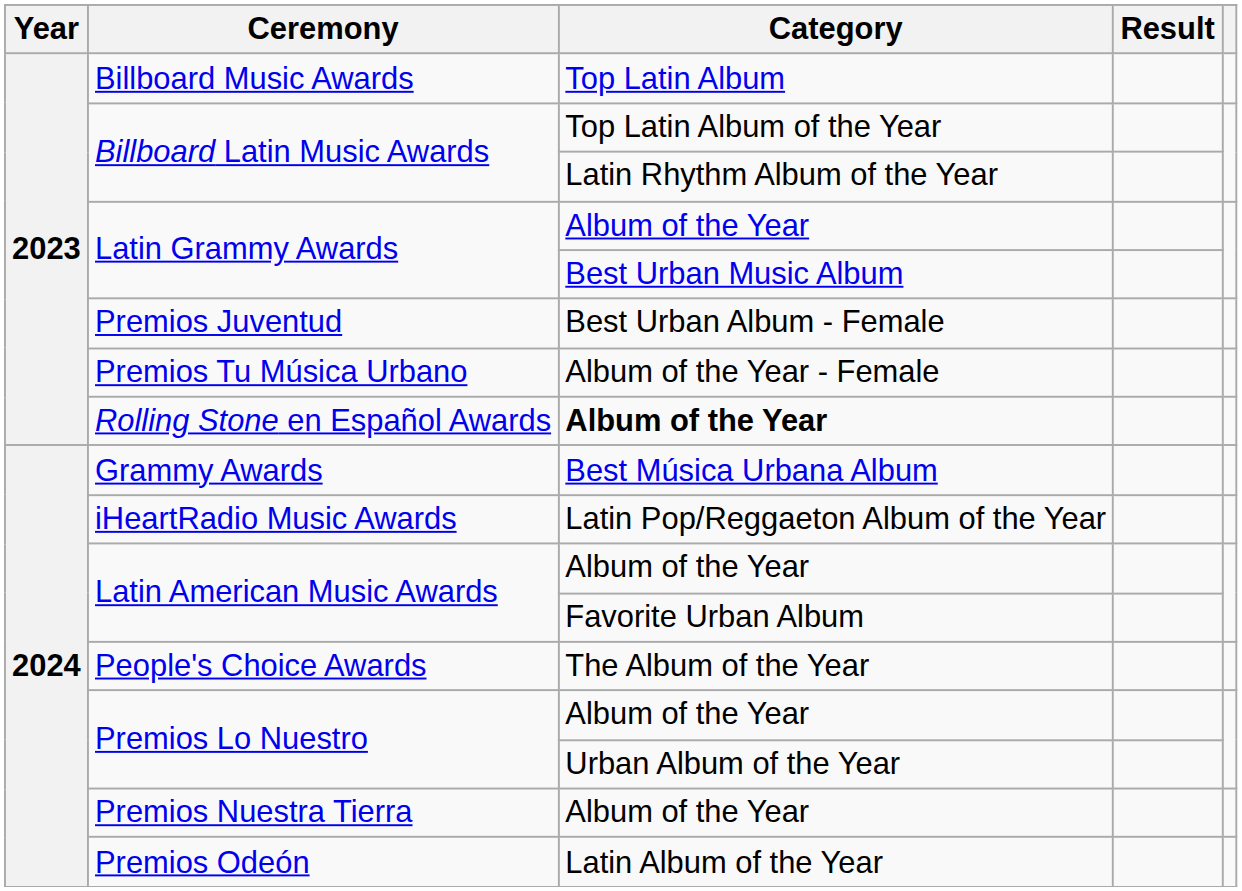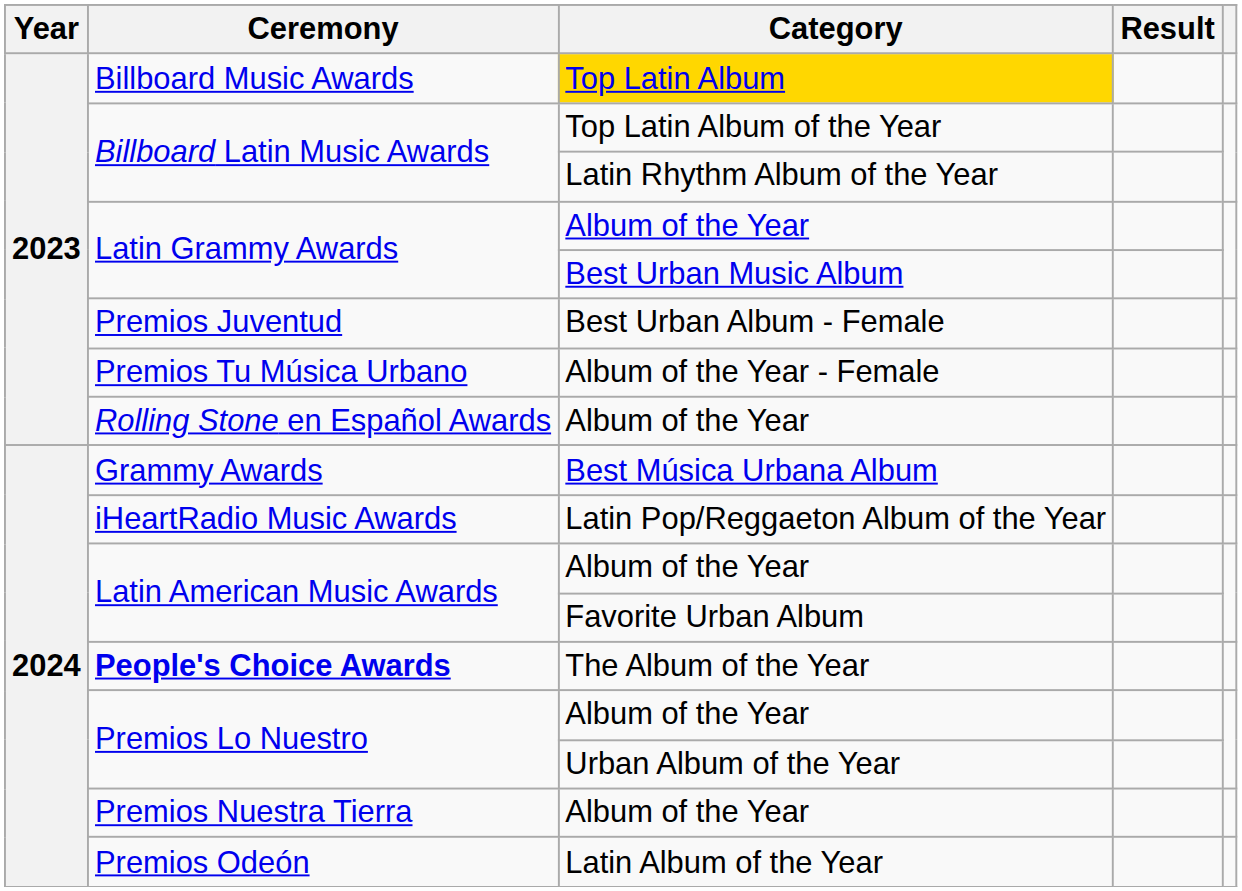(675, 77) no background -> (675, 77) gold background
(696, 420) bold -> (687, 420) normal
(261, 665) normal -> (273, 665) bold
